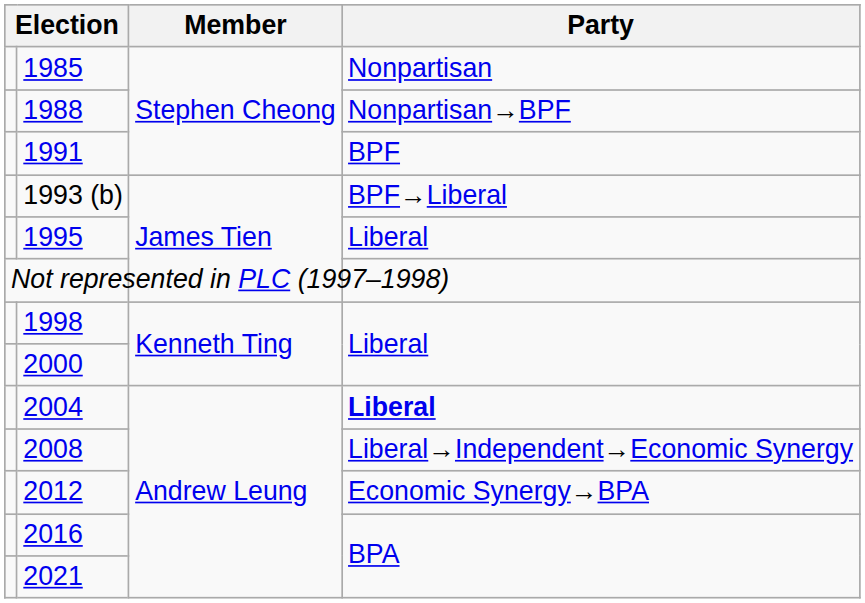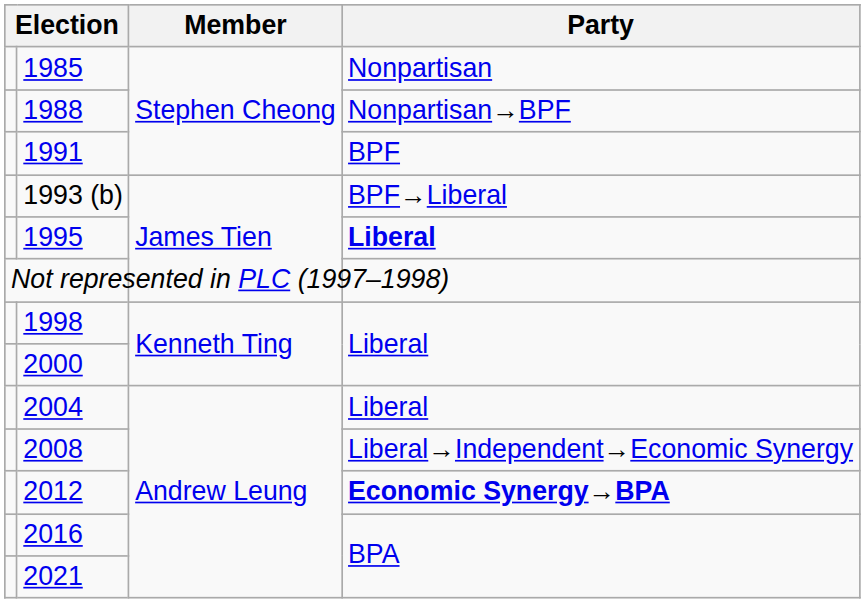(388, 237) normal -> (392, 237) bold
(392, 407) bold -> (388, 407) normal
(499, 491) normal -> (509, 491) bold
